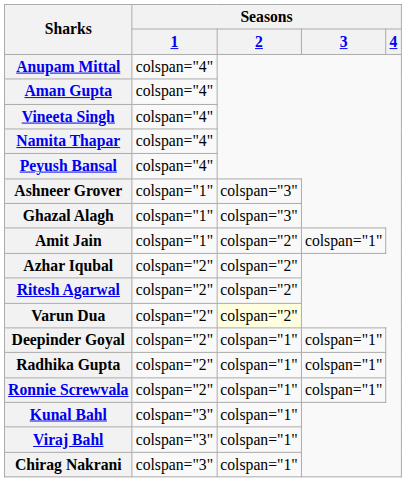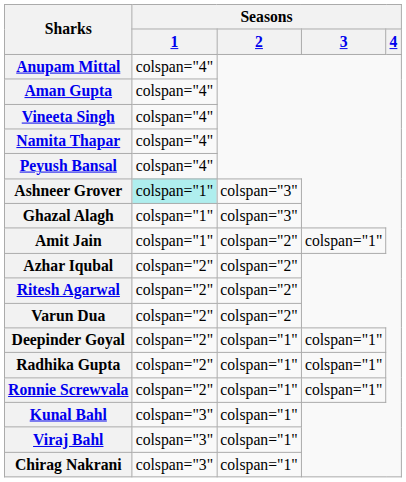(174, 191) no background -> (174, 191) paleturquoise background
(259, 315) lightyellow background -> (259, 315) no background
